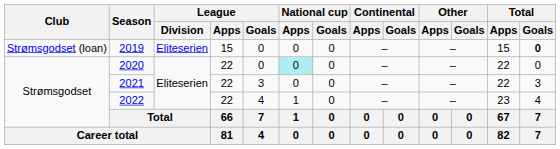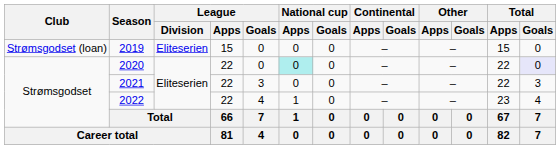(538, 48) bold -> (538, 48) normal
(538, 65) no background -> (538, 65) lavender background
